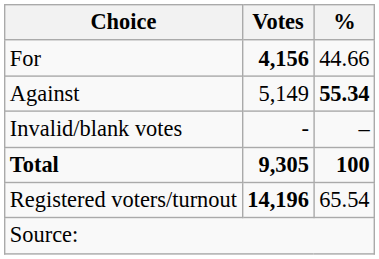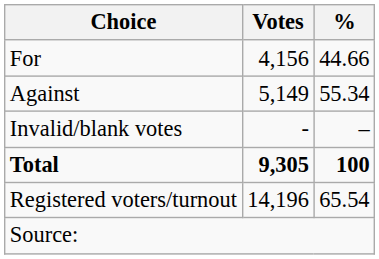(284, 57) bold -> (284, 57) normal
(344, 93) bold -> (344, 93) normal
(278, 199) bold -> (278, 199) normal
